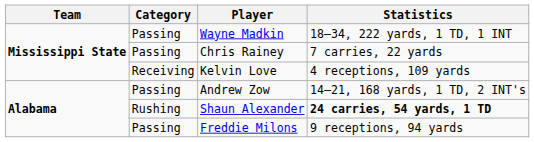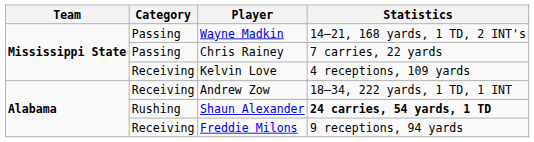(411, 33) 18–34, 222 yards, 1 TD, 1 INT -> (418, 33) 14–21, 168 yards, 1 TD, 2 INT's
(156, 90) Passing -> (163, 90) Receiving
(418, 90) 14–21, 168 yards, 1 TD, 2 INT's -> (411, 90) 18–34, 222 yards, 1 TD, 1 INT
(156, 128) Passing -> (163, 128) Receiving
